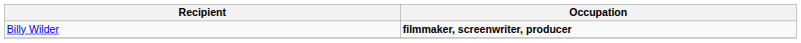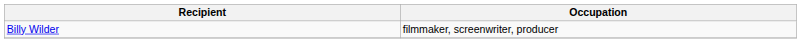(487, 29) bold -> (480, 29) normal
